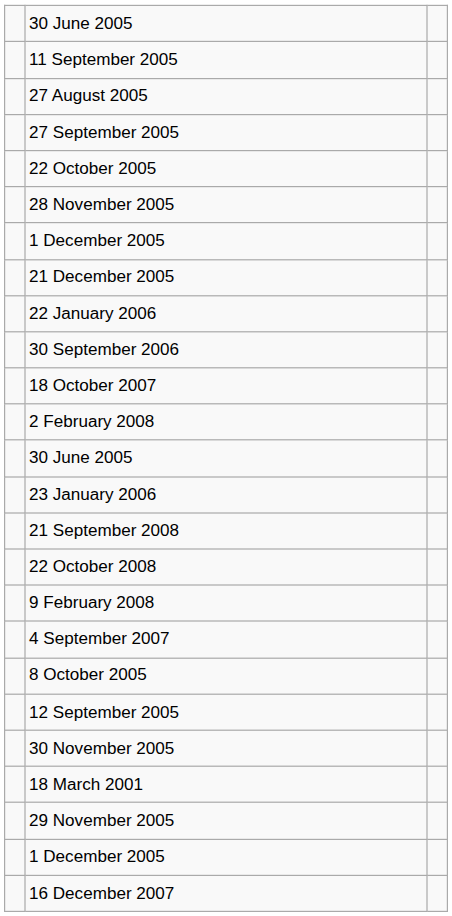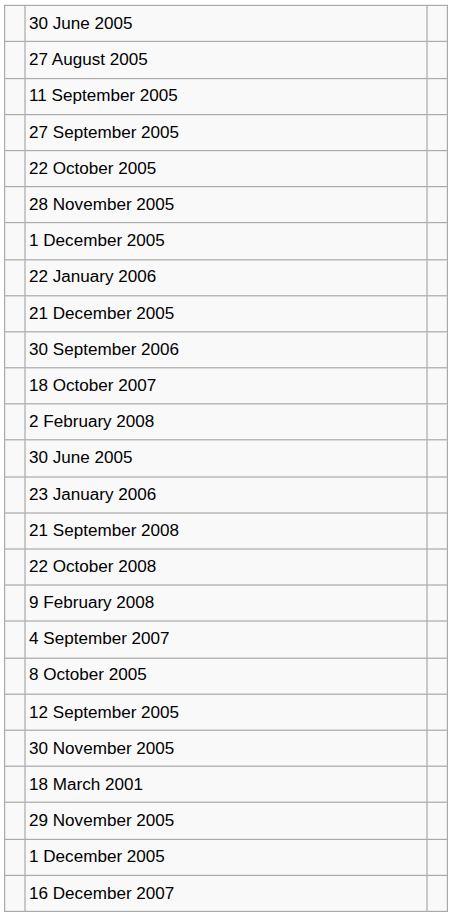rows swapped: (15, 96) <-> (15, 60)
rows swapped: (15, 277) <-> (15, 314)
